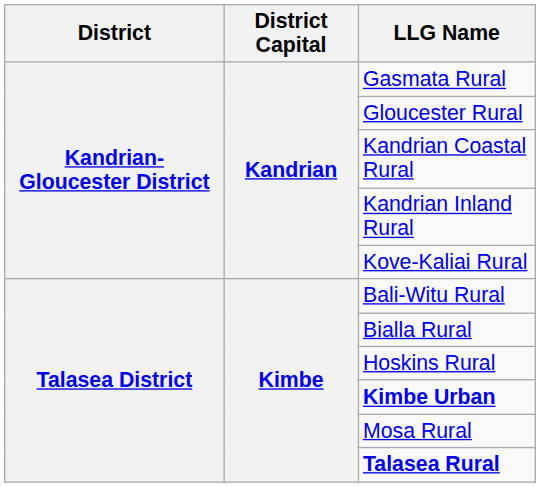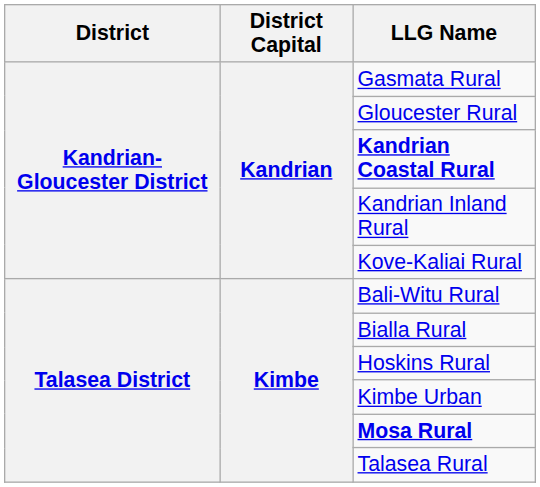(445, 158) normal -> (426, 158) bold
(429, 396) bold -> (420, 396) normal
(417, 430) normal -> (415, 430) bold
(431, 464) bold -> (423, 464) normal
